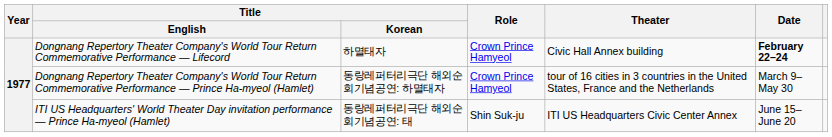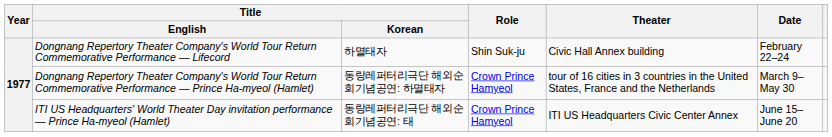(502, 52) Crown Prince Hamyeol -> (498, 52) Shin Suk-ju
(781, 52) bold -> (781, 52) normal
(497, 115) Shin Suk-ju -> (503, 115) Crown Prince Hamyeol
